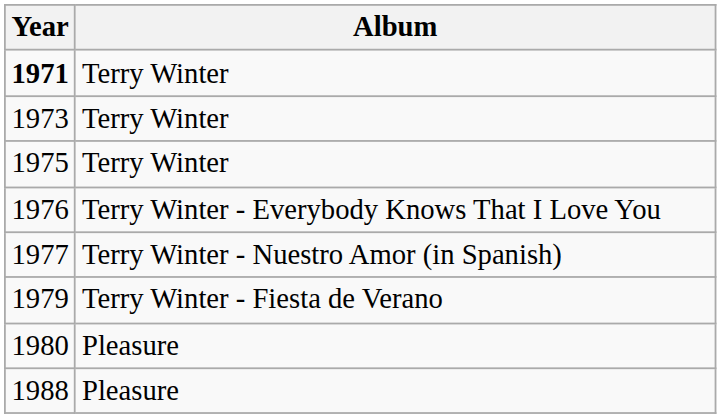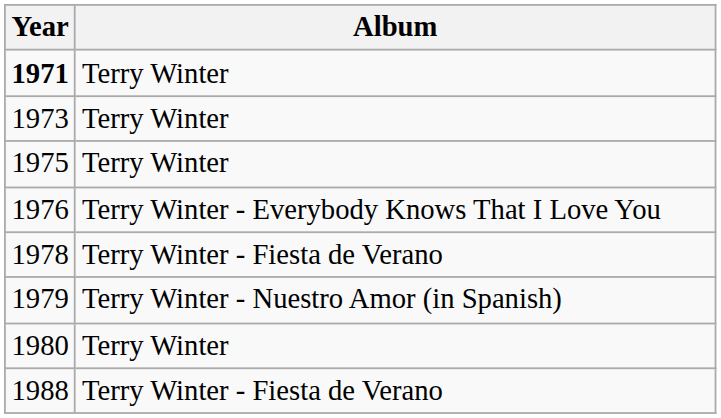(40, 254) 1977 -> (40, 254) 1978
(322, 254) Terry Winter - Nuestro Amor (in Spanish) -> (262, 254) Terry Winter - Fiesta de Verano
(262, 299) Terry Winter - Fiesta de Verano -> (322, 299) Terry Winter - Nuestro Amor (in Spanish)
(130, 345) Pleasure -> (155, 345) Terry Winter
(130, 390) Pleasure -> (262, 390) Terry Winter - Fiesta de Verano
